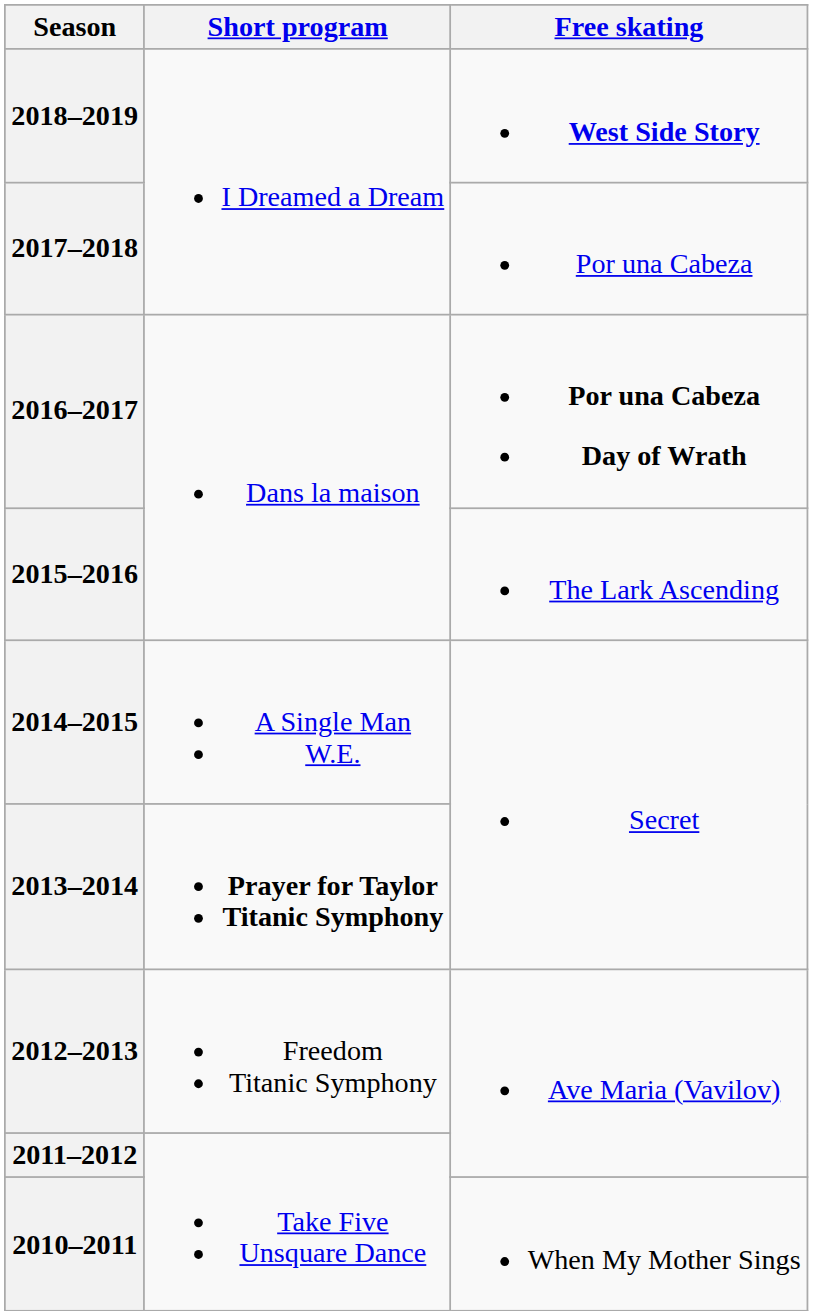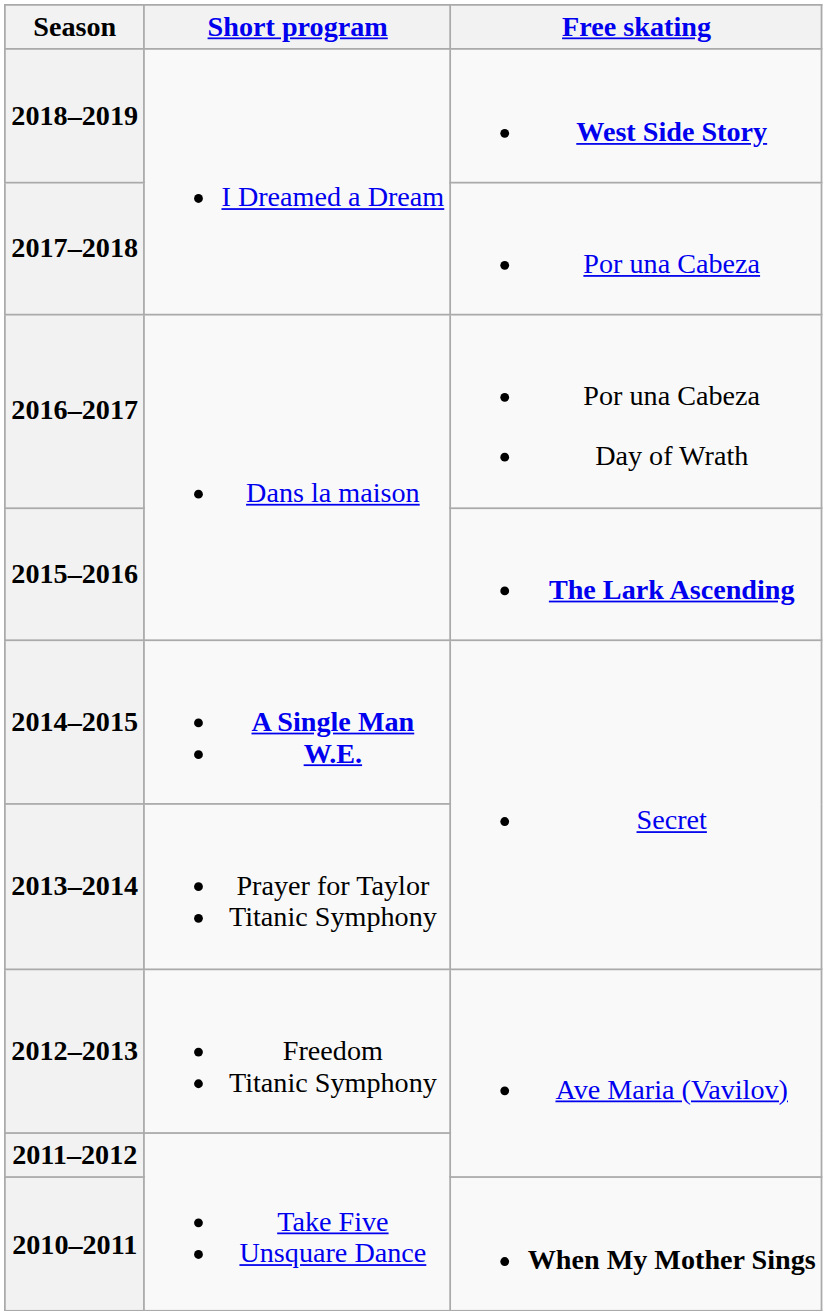(629, 427) bold -> (637, 427) normal
(629, 590) normal -> (637, 590) bold
(298, 738) normal -> (298, 738) bold
(298, 902) bold -> (298, 902) normal
(629, 1260) normal -> (637, 1260) bold
